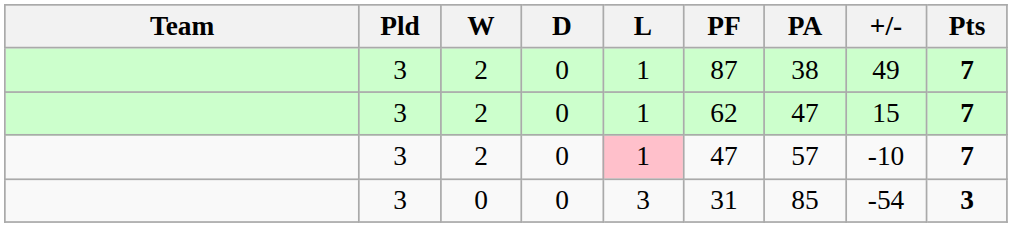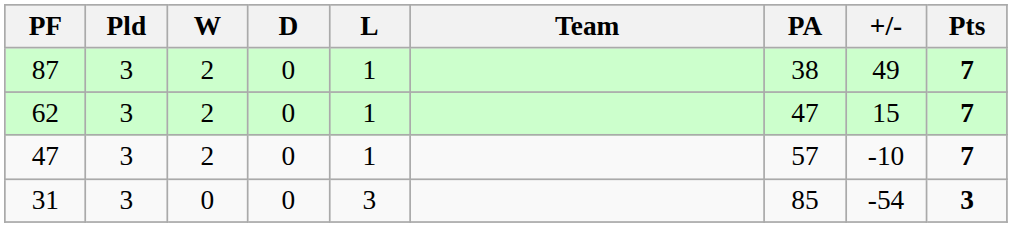columns swapped: (182, 26) <-> (724, 26)
(643, 156) pink background -> (369, 156) no background
